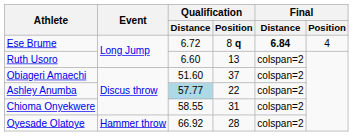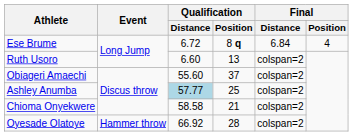(280, 44) bold -> (280, 44) normal
(191, 76) 51.60 -> (191, 76) 55.60
(234, 91) 22 -> (234, 91) 25
(191, 107) 58.55 -> (191, 107) 58.58
(234, 107) 31 -> (234, 107) 21
